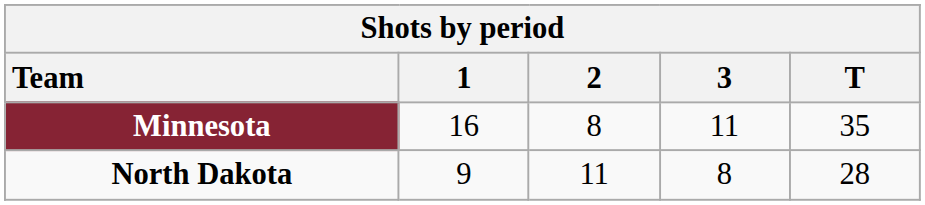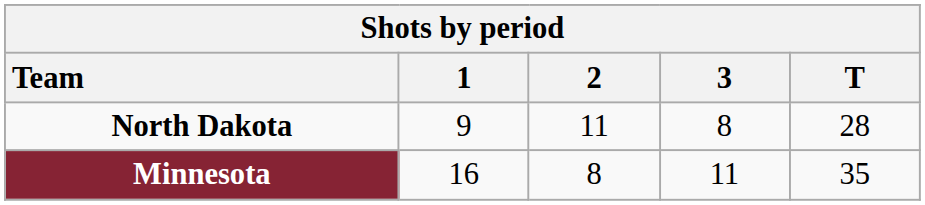rows swapped: (202, 125) <-> (202, 174)
